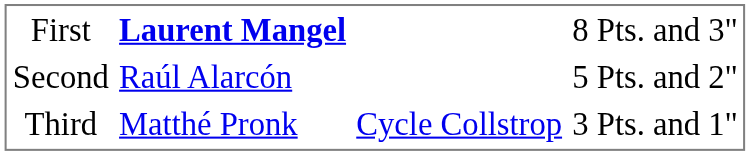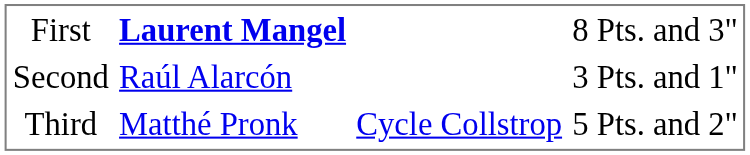(655, 76) 5 Pts. and 2" -> (655, 76) 3 Pts. and 1"
(655, 123) 3 Pts. and 1" -> (655, 123) 5 Pts. and 2"
